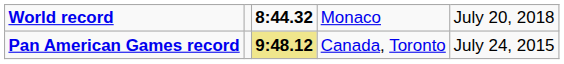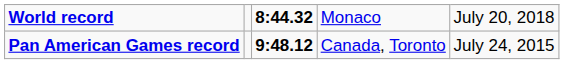(284, 44) khaki background -> (284, 44) no background
